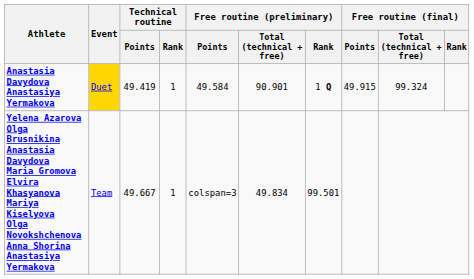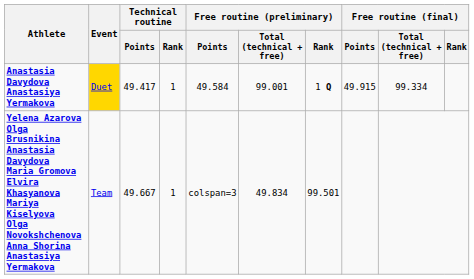(140, 87) 49.419 -> (140, 87) 49.417
(272, 87) 90.901 -> (272, 87) 99.001
(411, 87) 99.324 -> (411, 87) 99.334
